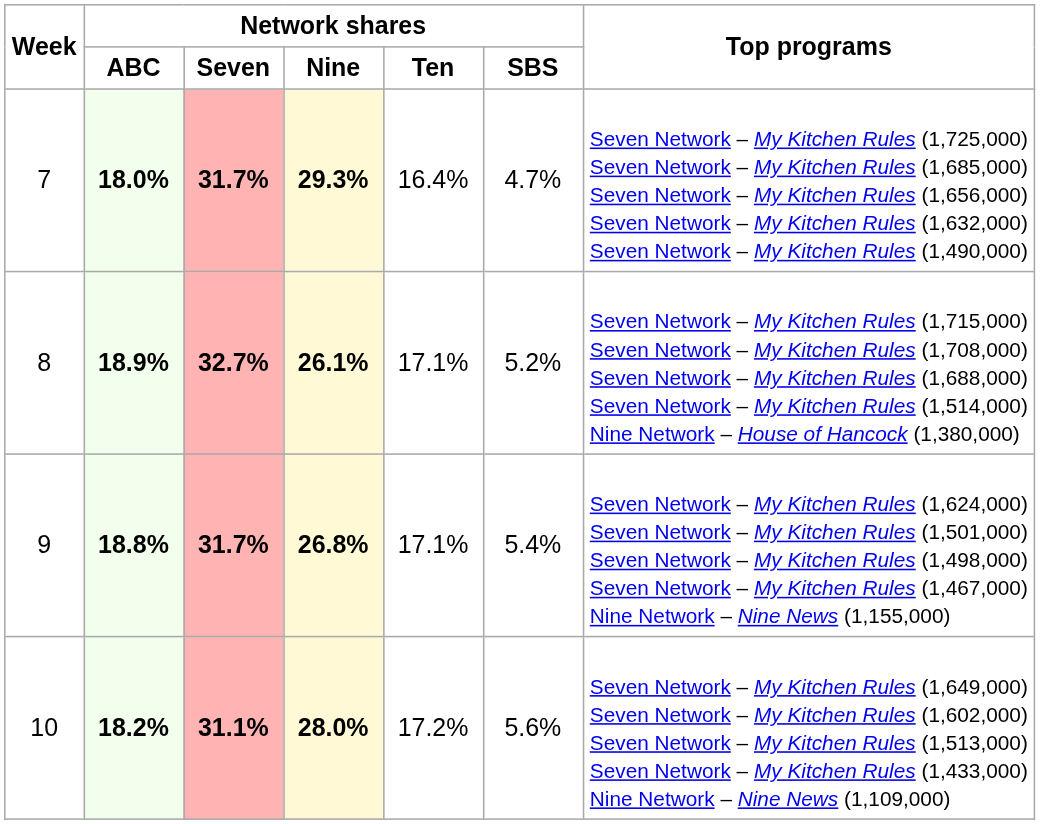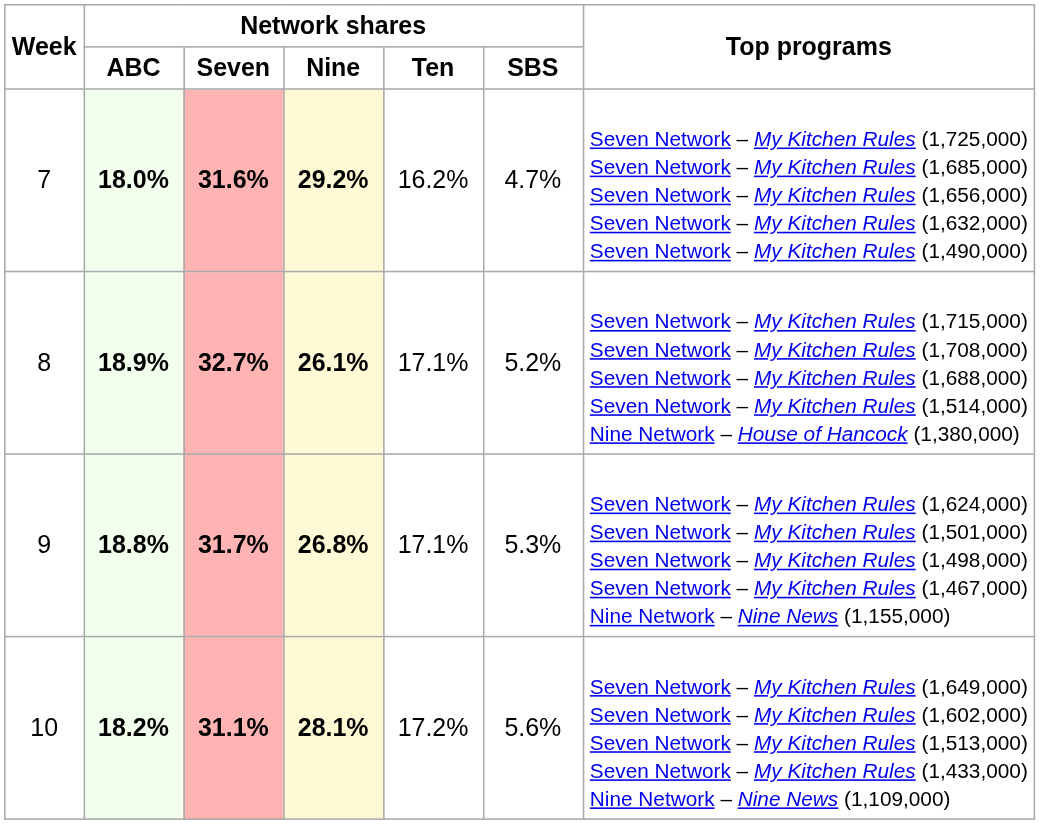(233, 179) 31.7% -> (233, 179) 31.6%
(333, 179) 29.3% -> (333, 179) 29.2%
(433, 179) 16.4% -> (433, 179) 16.2%
(533, 545) 5.4% -> (533, 545) 5.3%
(333, 727) 28.0% -> (333, 727) 28.1%
